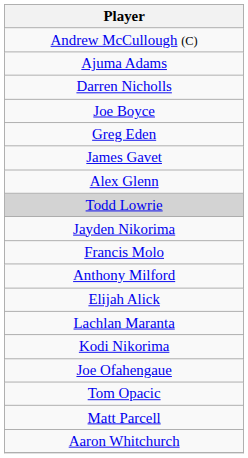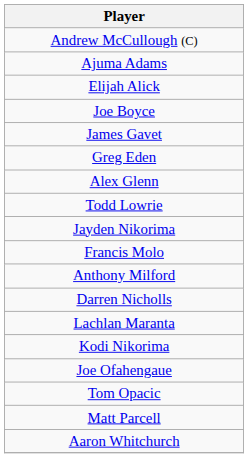(124, 87) Darren Nicholls -> (124, 87) Elijah Alick
(124, 134) Greg Eden -> (124, 134) James Gavet
(124, 157) James Gavet -> (124, 157) Greg Eden
(124, 205) lightgrey background -> (124, 205) no background
(124, 299) Elijah Alick -> (124, 299) Darren Nicholls
